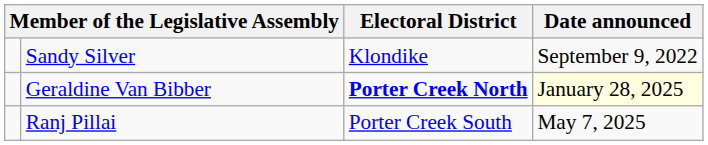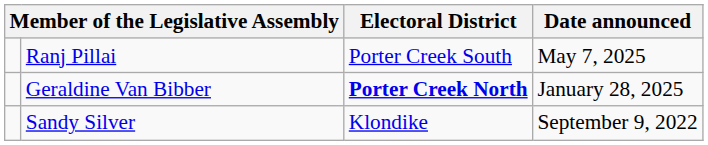rows swapped: (80, 55) <-> (71, 122)
(610, 88) lightyellow background -> (610, 88) no background
